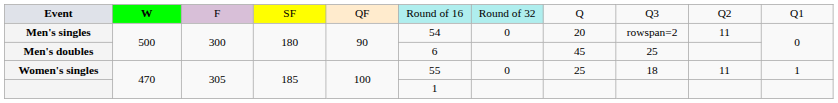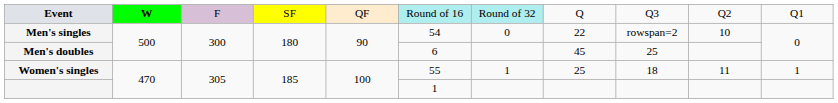(580, 33) 20 -> (580, 33) 22
(725, 33) 11 -> (725, 33) 10
(507, 70) 0 -> (507, 70) 1
